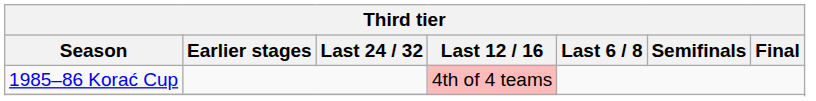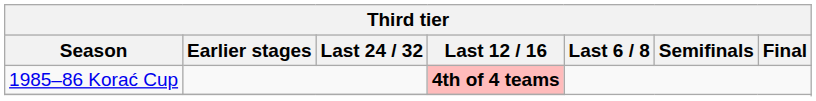(492, 80) normal -> (496, 80) bold
